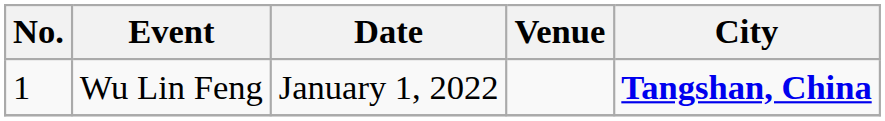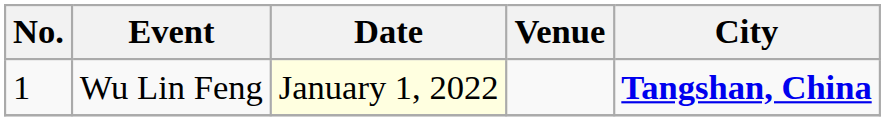(389, 86) no background -> (389, 86) lightyellow background
